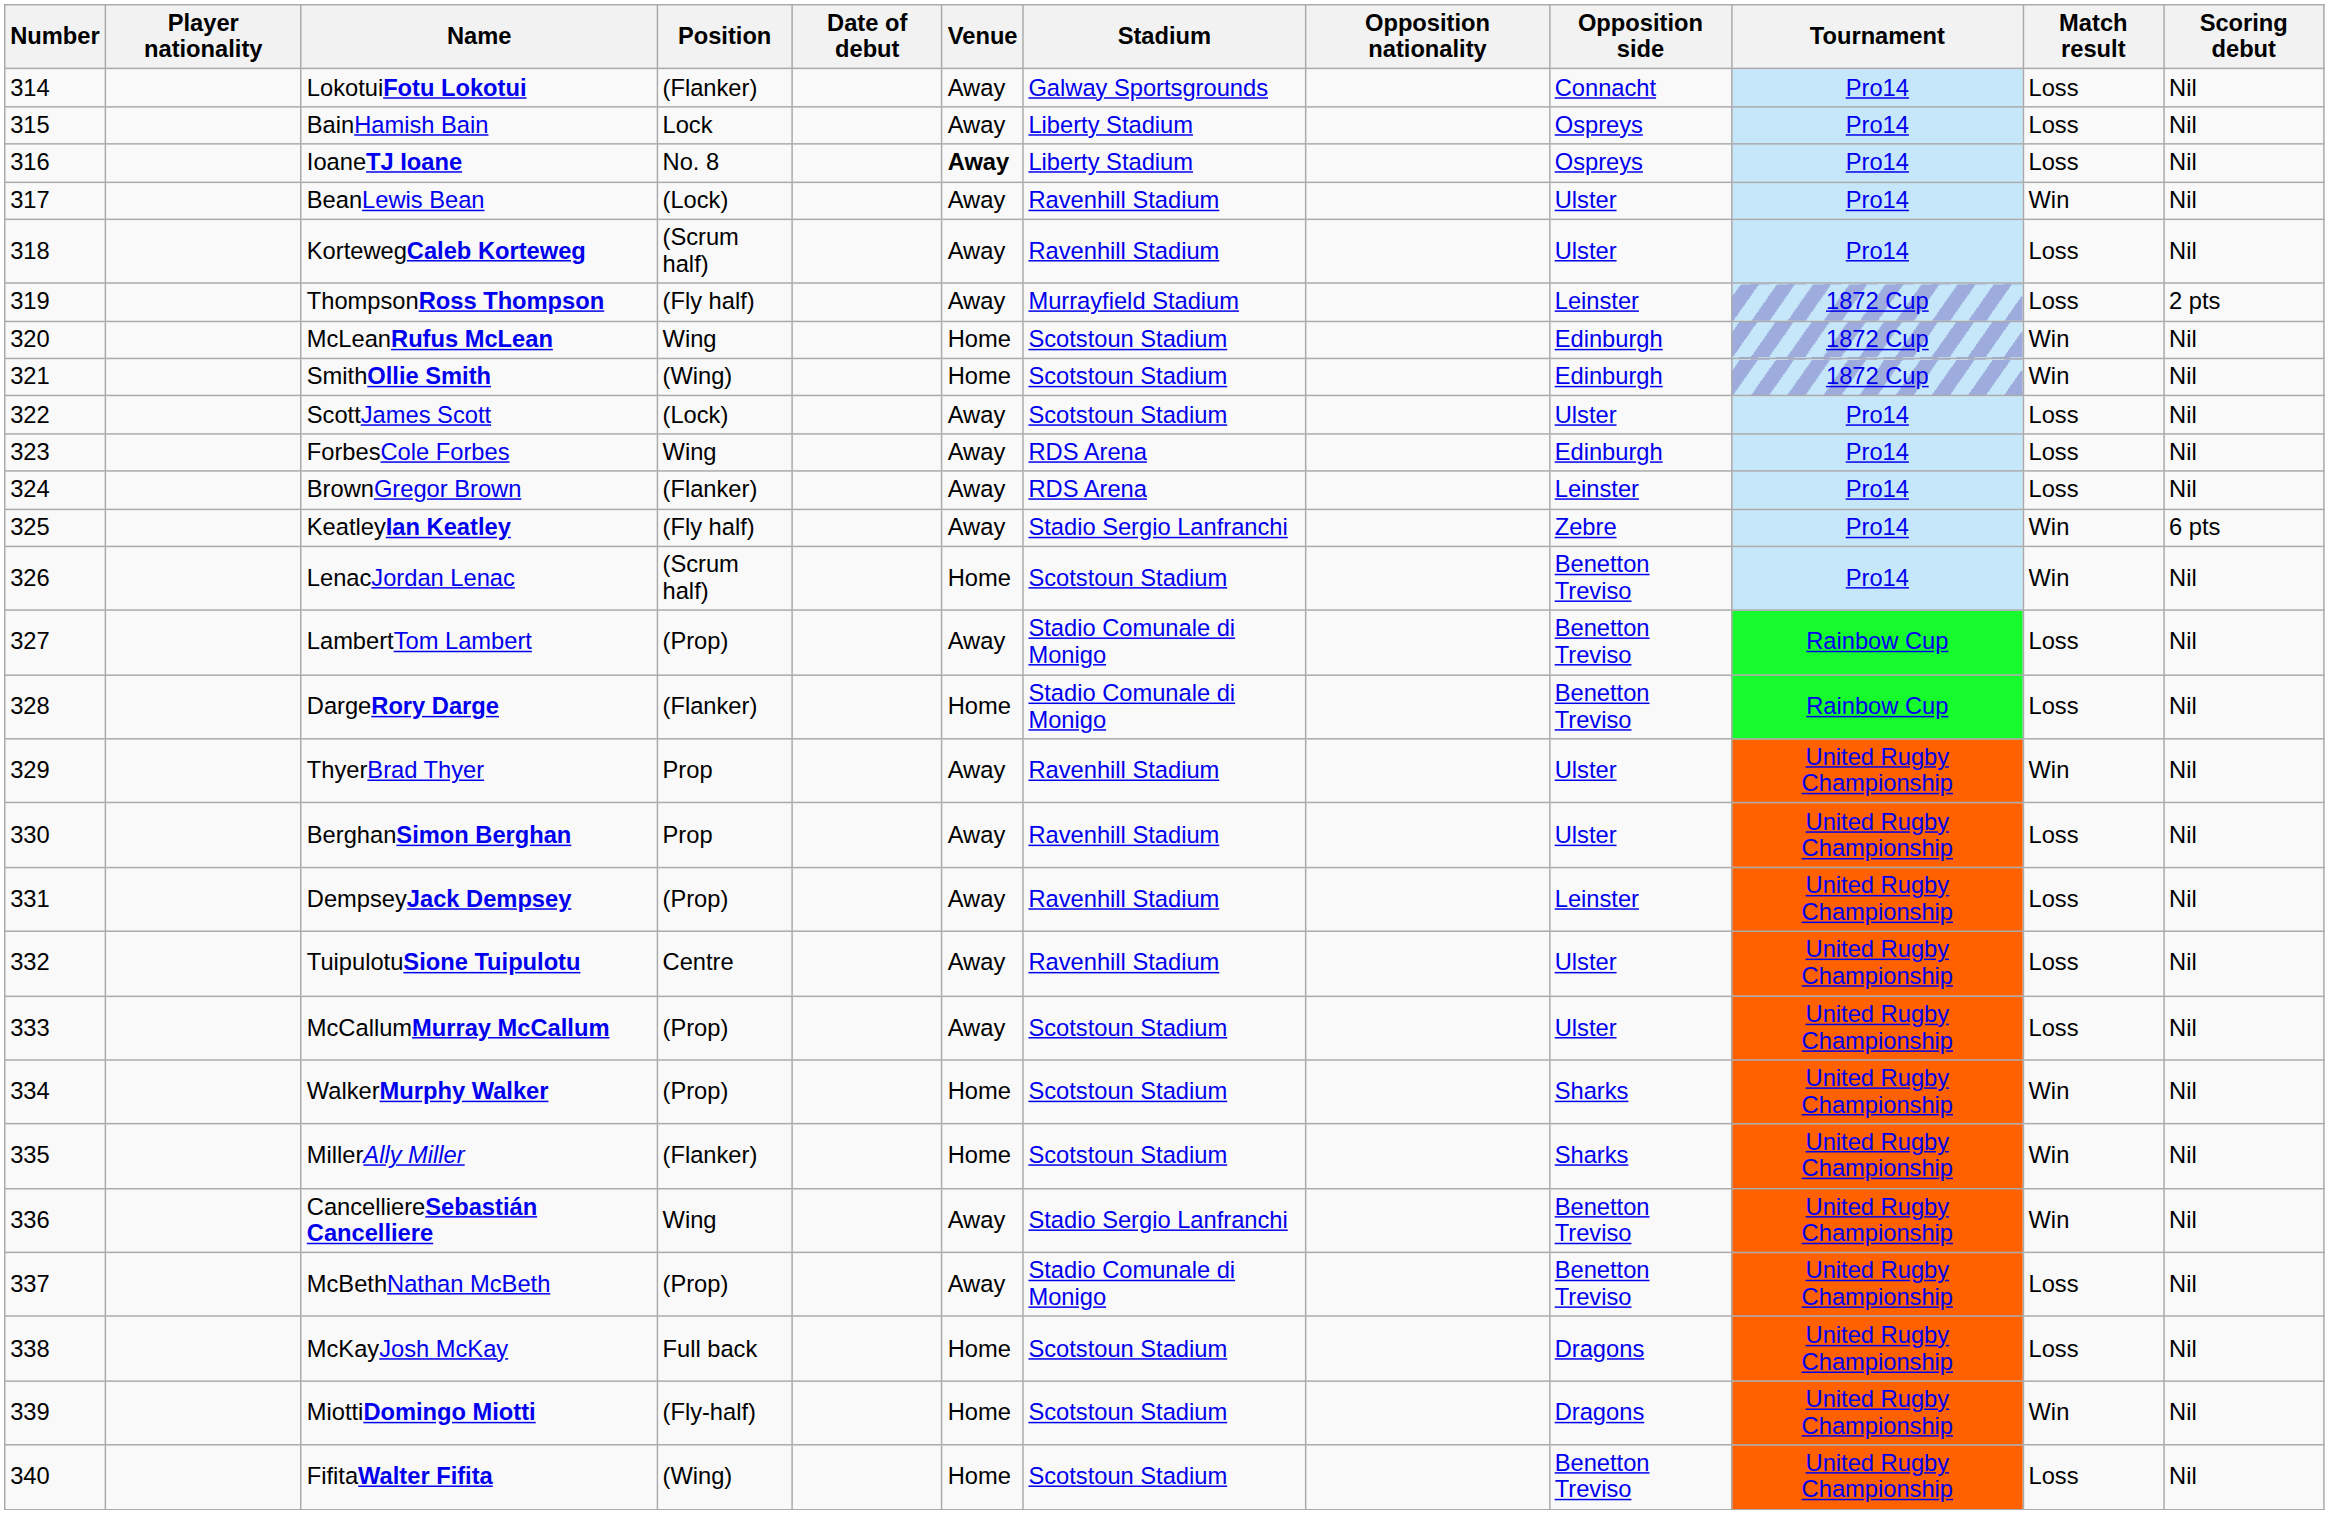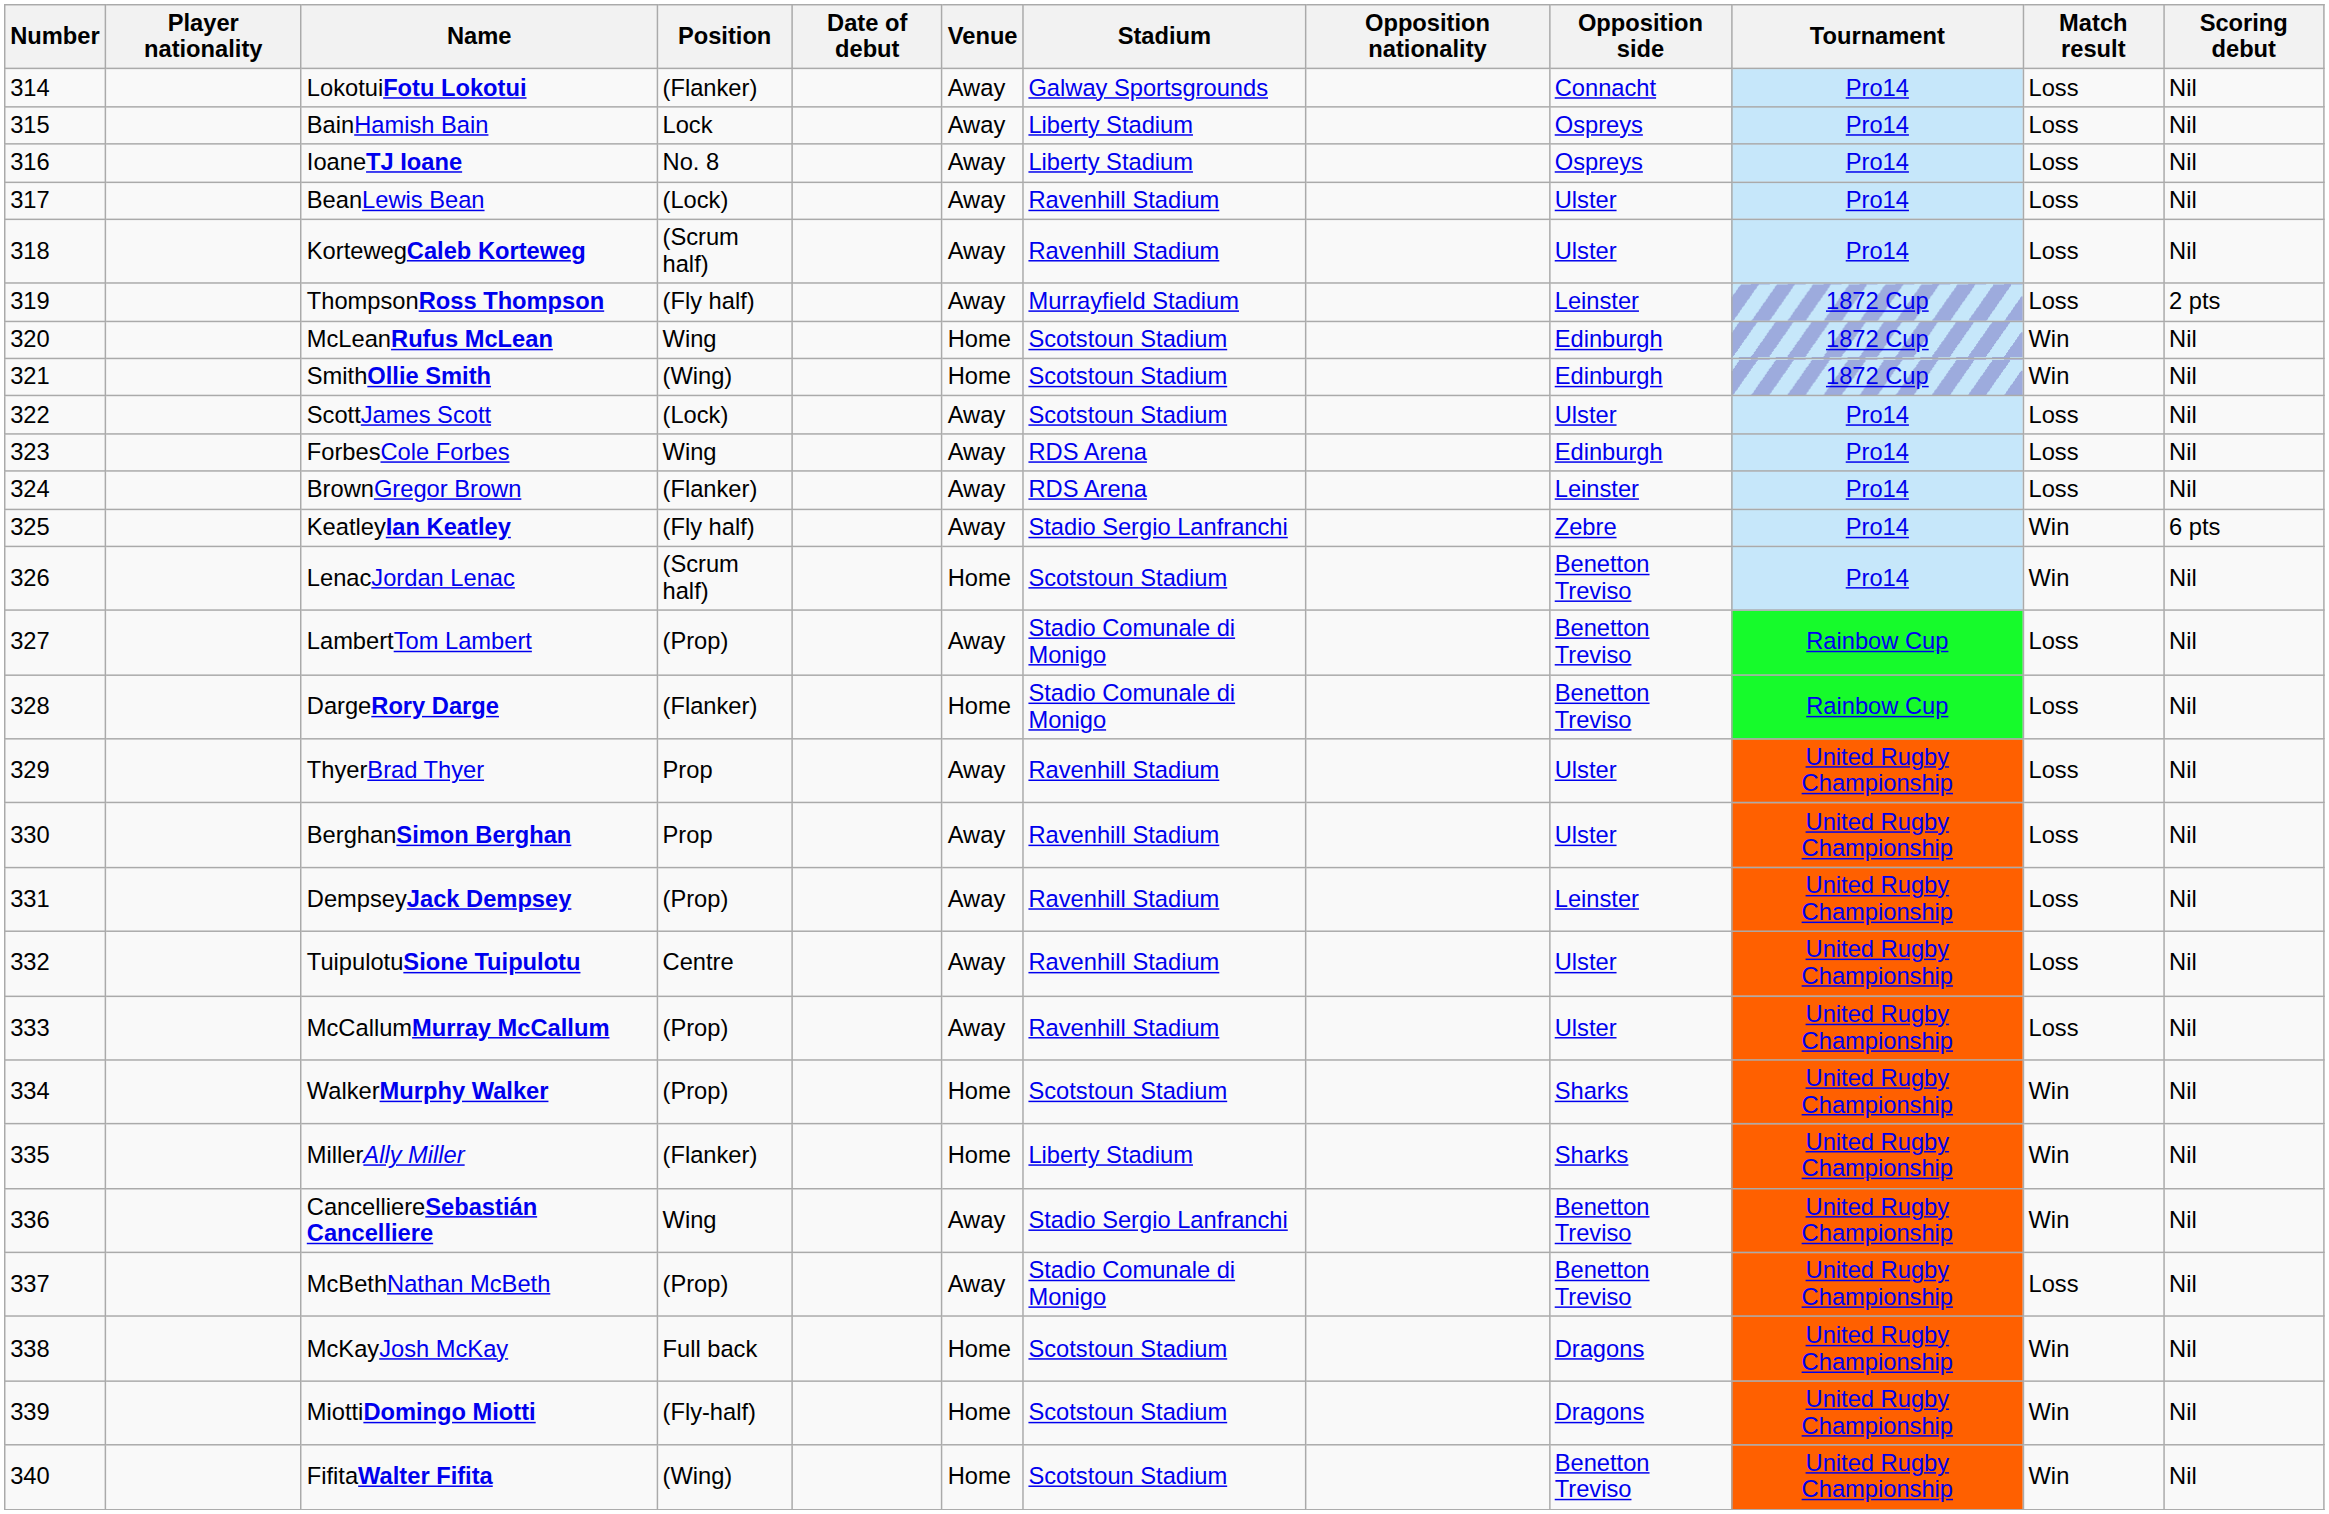(978, 162) bold -> (976, 162) normal
(2049, 200) Win -> (2054, 200) Loss
(2049, 770) Win -> (2054, 770) Loss
(1128, 1027) Scotstoun Stadium -> (1124, 1027) Ravenhill Stadium
(1128, 1155) Scotstoun Stadium -> (1111, 1155) Liberty Stadium
(2054, 1348) Loss -> (2049, 1348) Win
(2054, 1476) Loss -> (2049, 1476) Win
